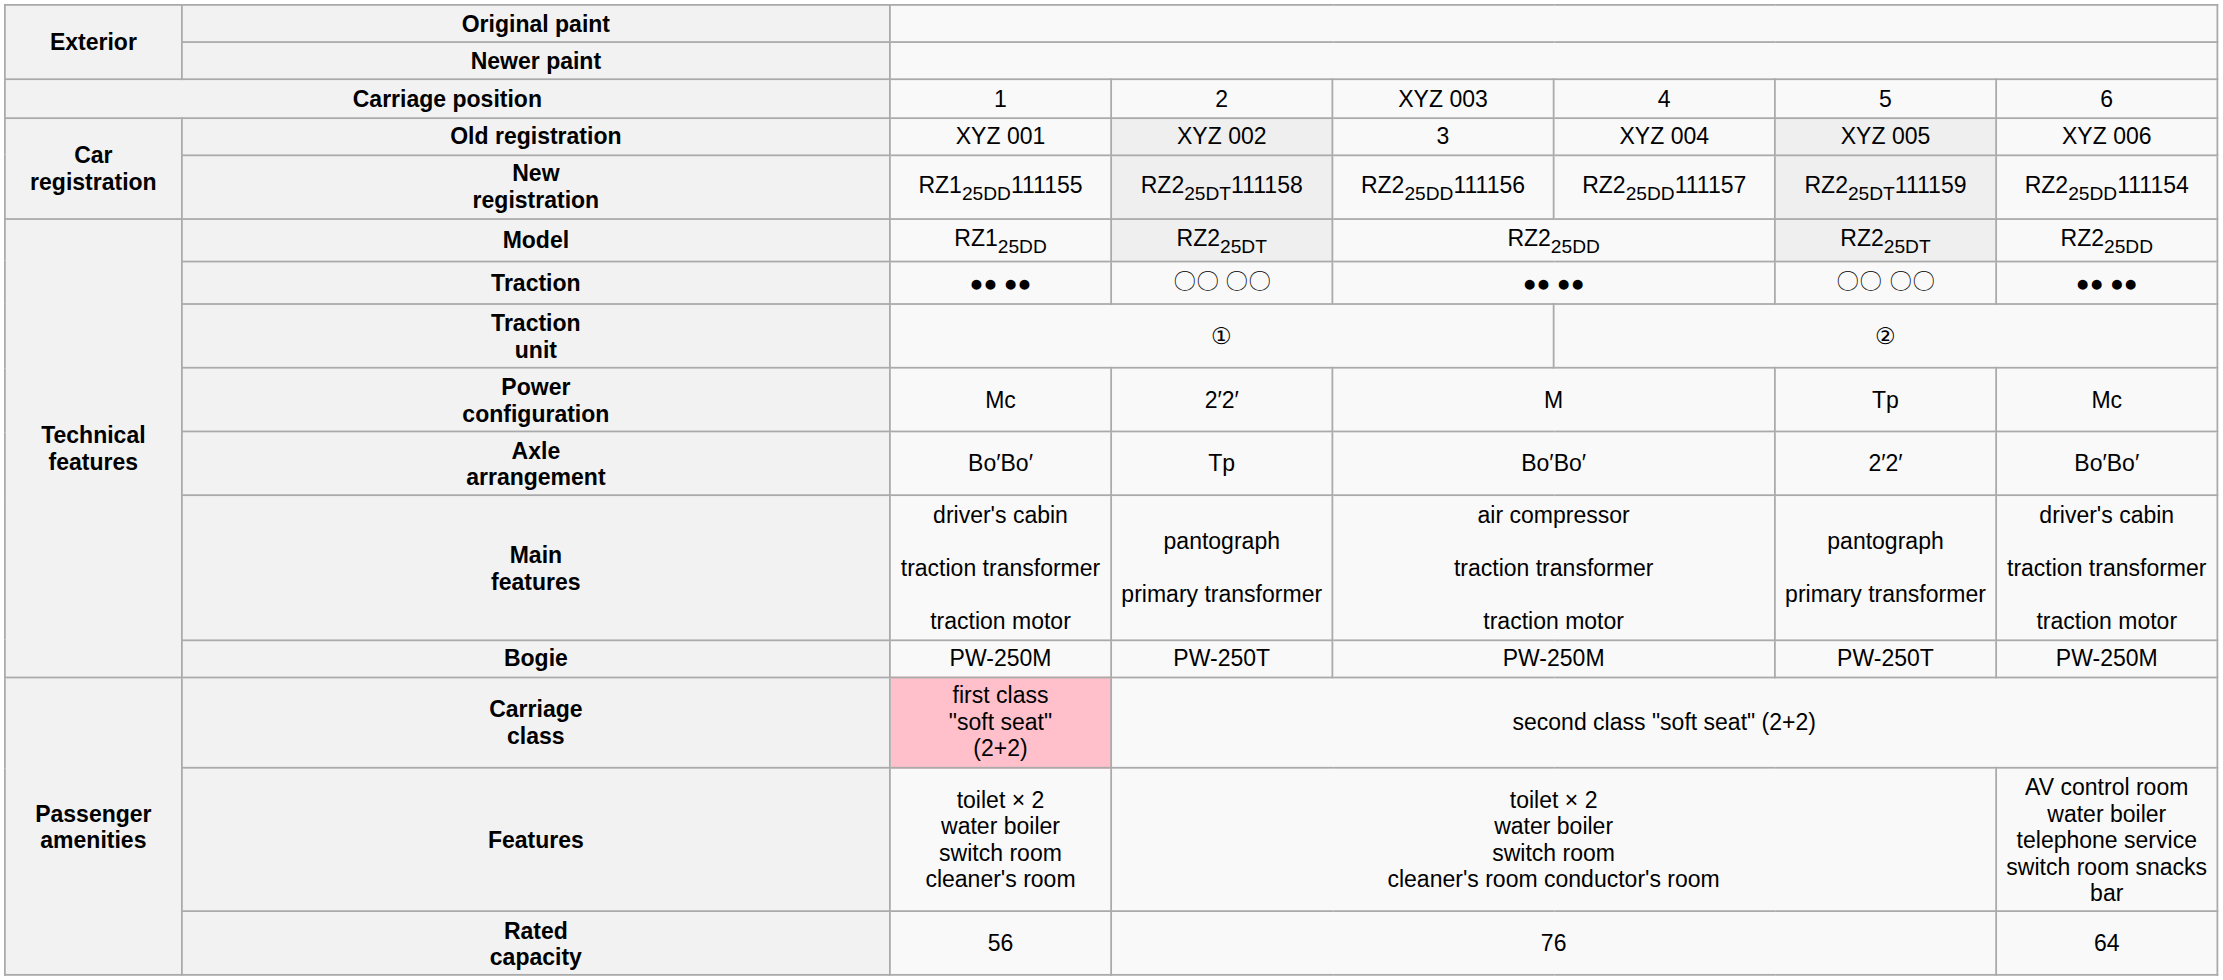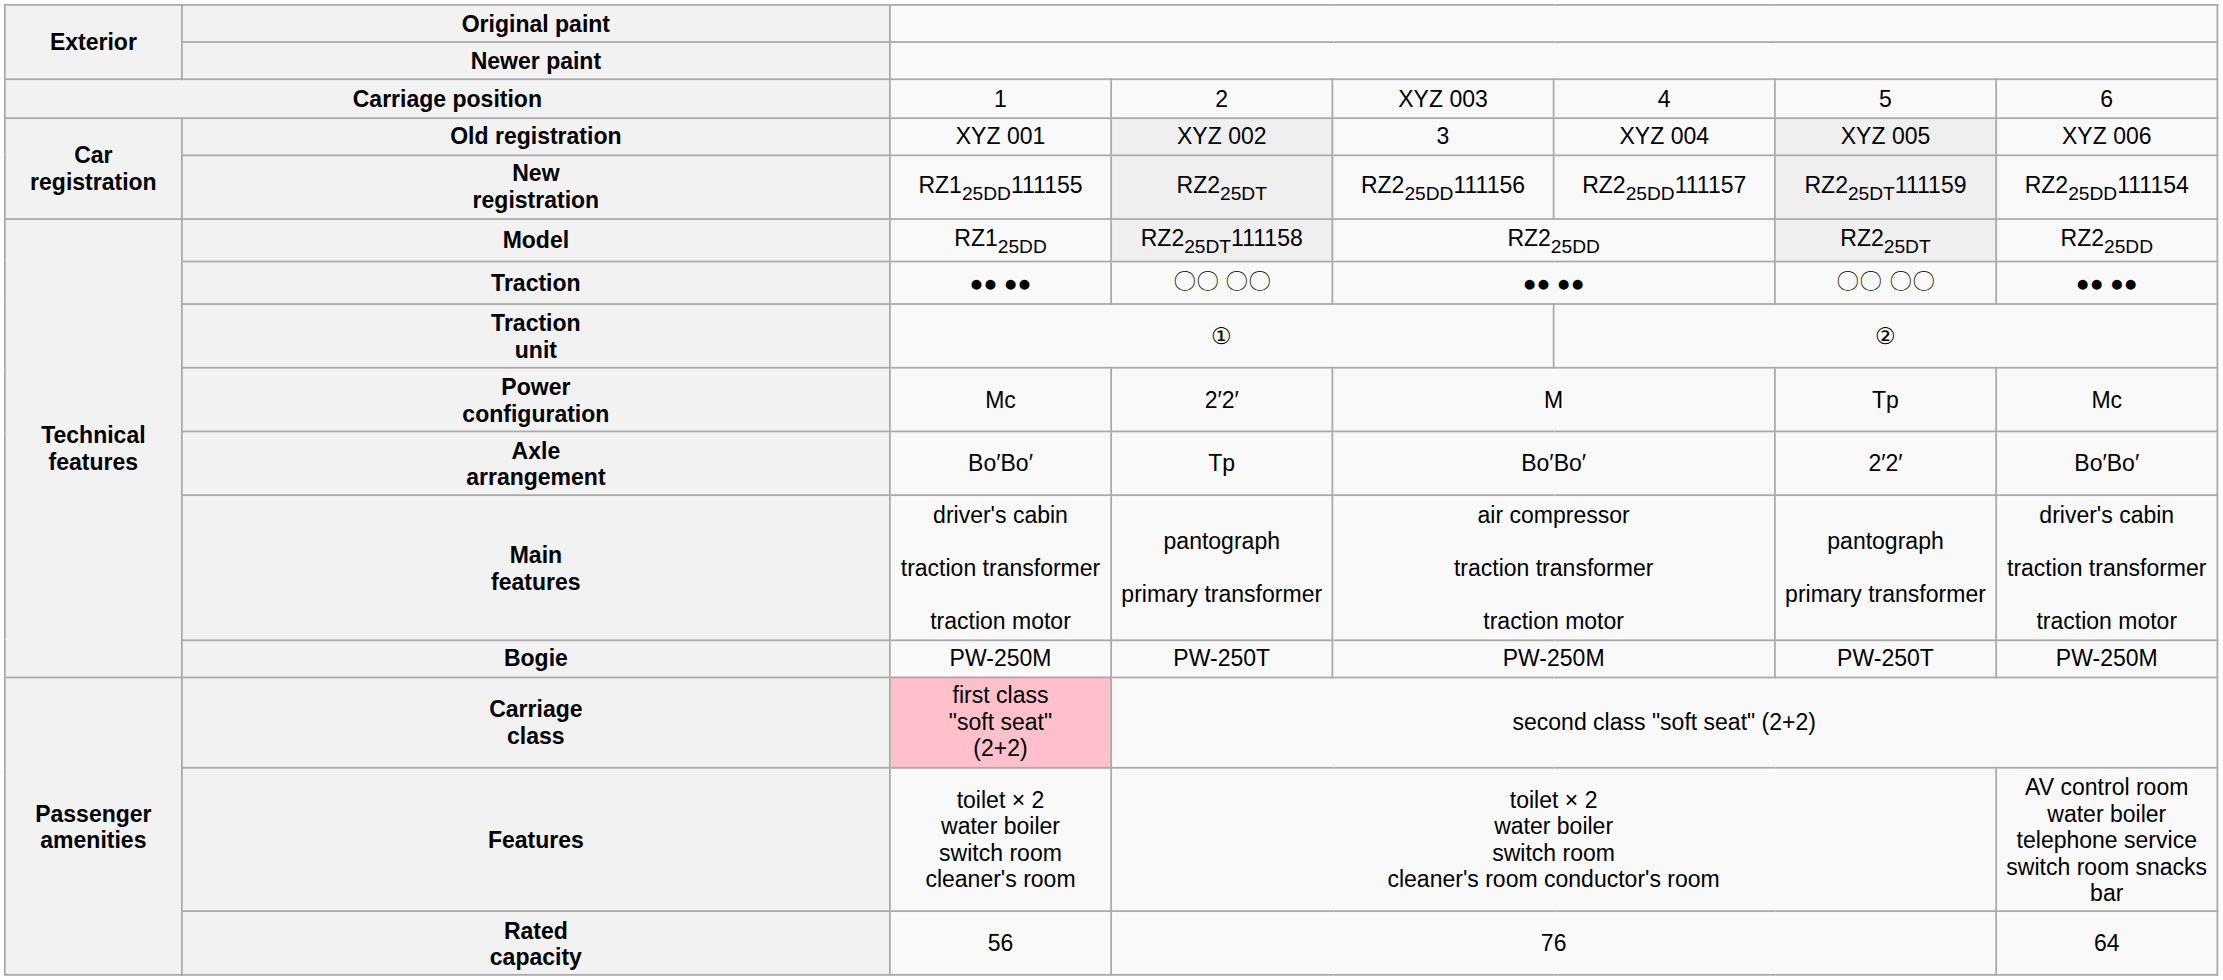(1222, 187) RZ225DT111158 -> (1222, 187) RZ225DT
(1222, 240) RZ225DT -> (1222, 240) RZ225DT111158
